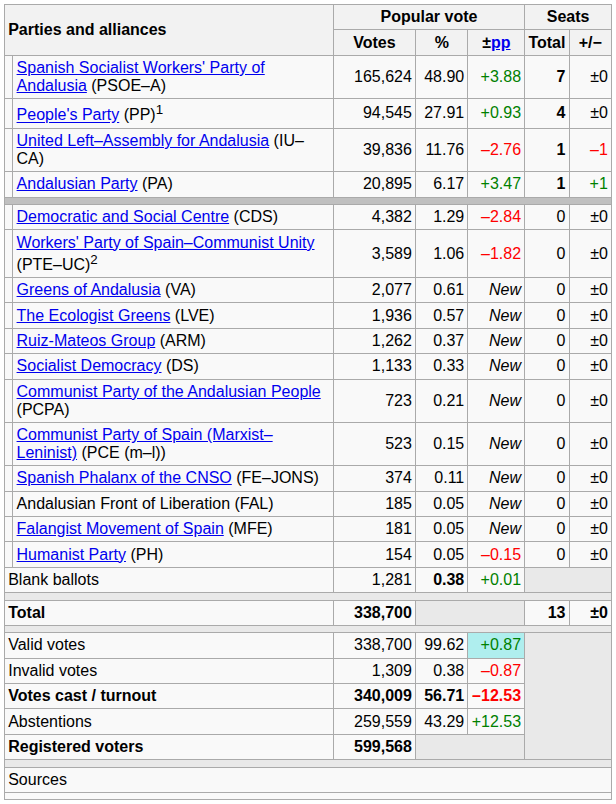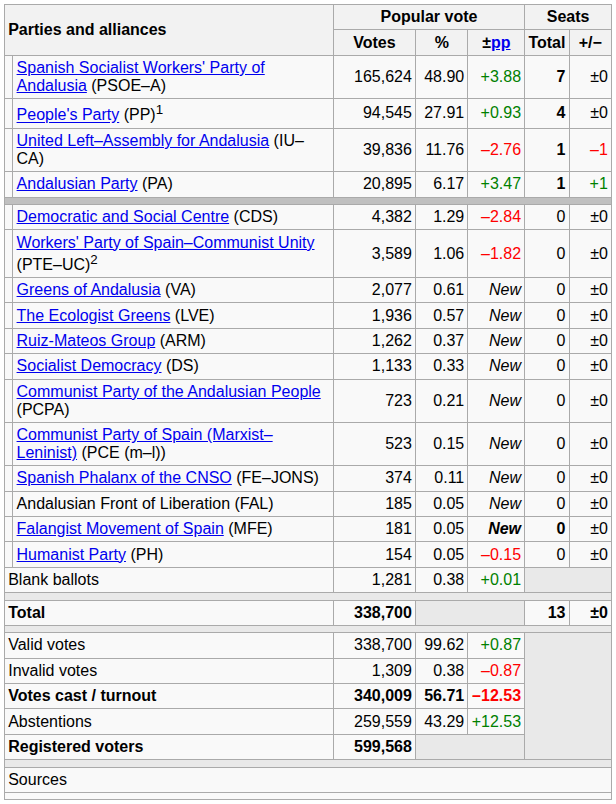(505, 529) normal -> (505, 529) bold
(561, 529) normal -> (561, 529) bold
(449, 579) bold -> (449, 579) normal
(501, 645) paleturquoise background -> (501, 645) no background
